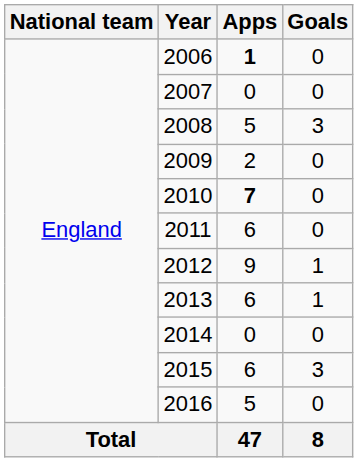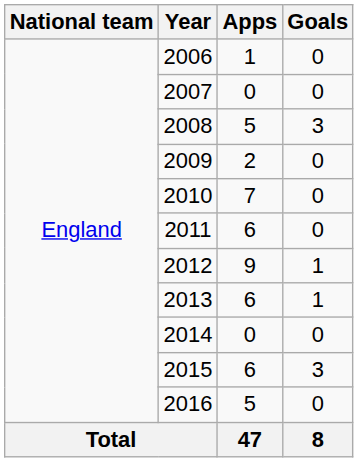(250, 56) bold -> (250, 56) normal
(250, 195) bold -> (250, 195) normal
